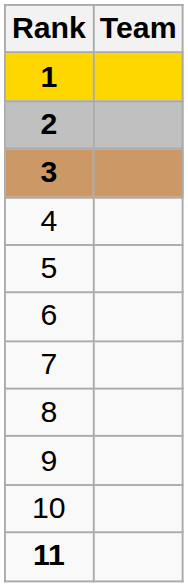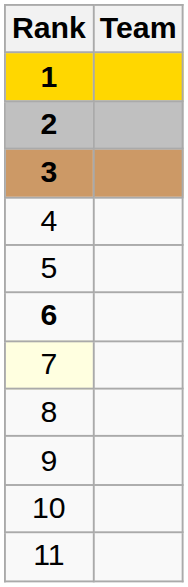(49, 316) normal -> (49, 316) bold
(49, 364) no background -> (49, 364) lightyellow background
(49, 556) bold -> (49, 556) normal
